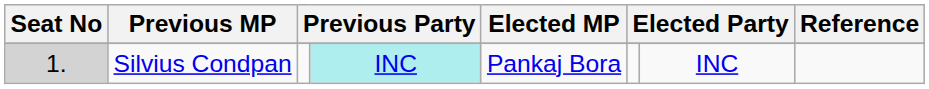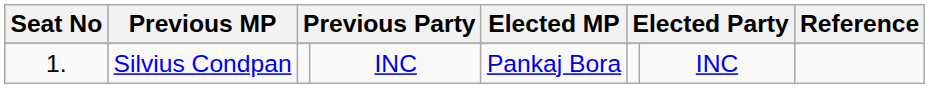(56, 63) lightgrey background -> (56, 63) no background
(396, 63) paleturquoise background -> (396, 63) no background
